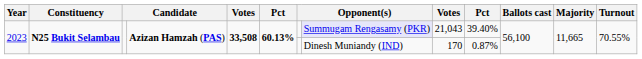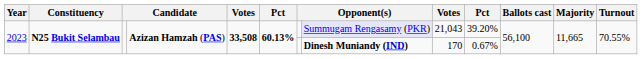(482, 29) 39.40% -> (482, 29) 39.20%
(353, 45) normal -> (356, 45) bold
(485, 45) 0.87% -> (485, 45) 0.67%
